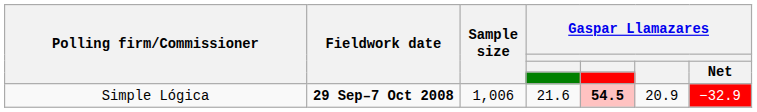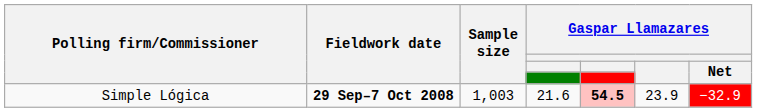(493, 95) 1,006 -> (493, 95) 1,003
(662, 95) 20.9 -> (662, 95) 23.9
